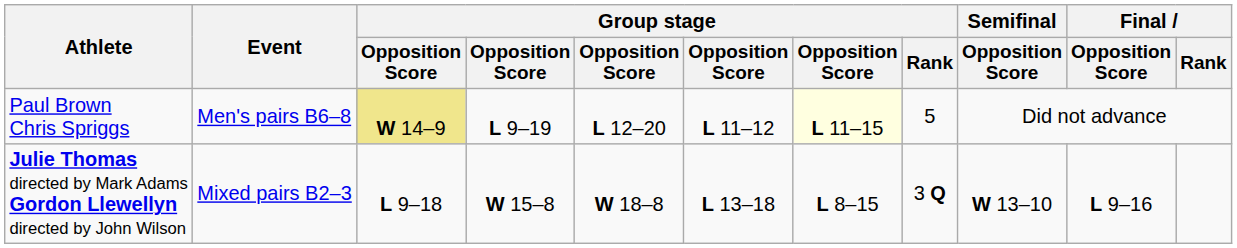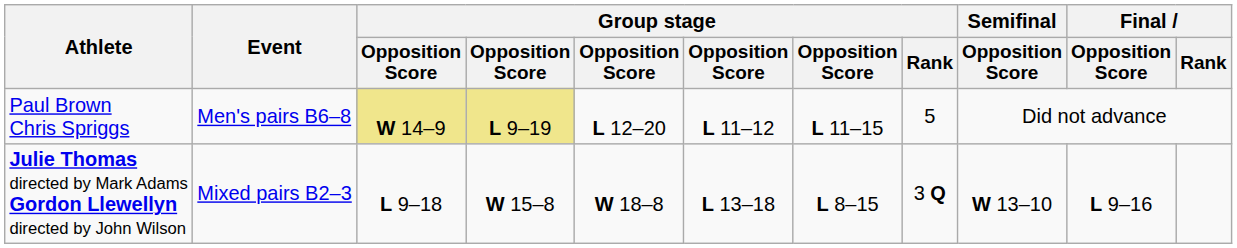(520, 127) no background -> (520, 127) khaki background
(848, 127) lightyellow background -> (848, 127) no background
